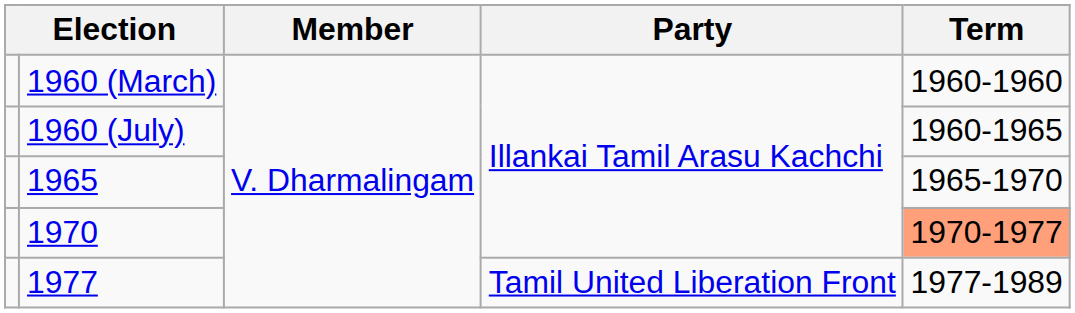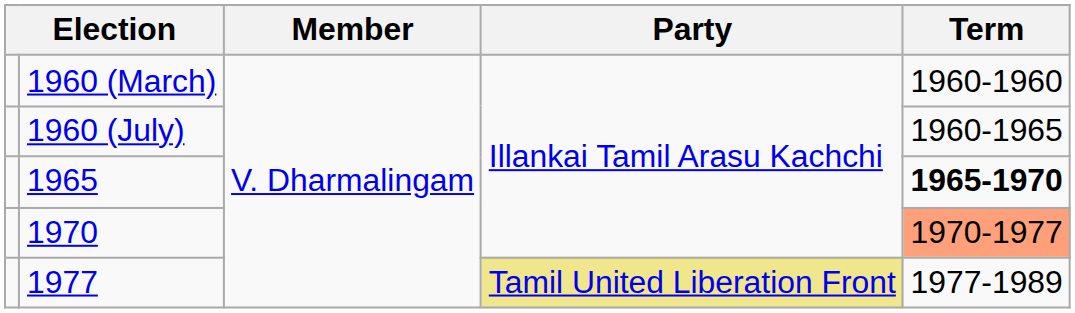(987, 181) normal -> (987, 181) bold
(692, 282) no background -> (692, 282) khaki background
